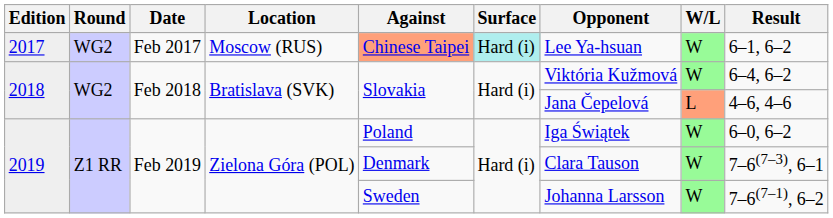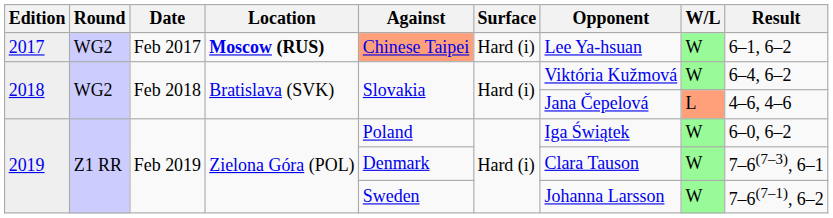(266, 47) normal -> (267, 47) bold
(506, 47) paleturquoise background -> (506, 47) no background
